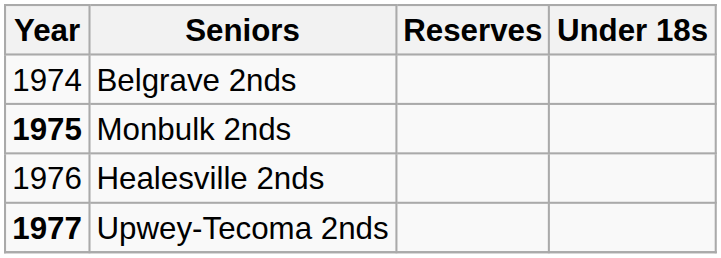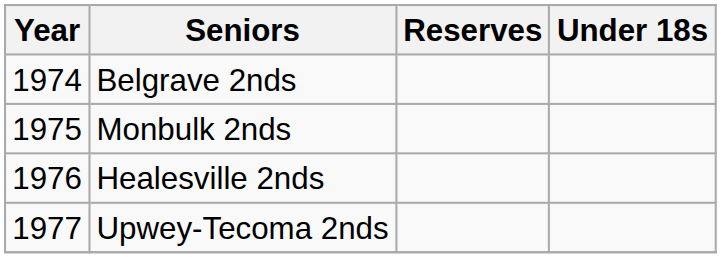(47, 129) bold -> (47, 129) normal
(47, 228) bold -> (47, 228) normal
